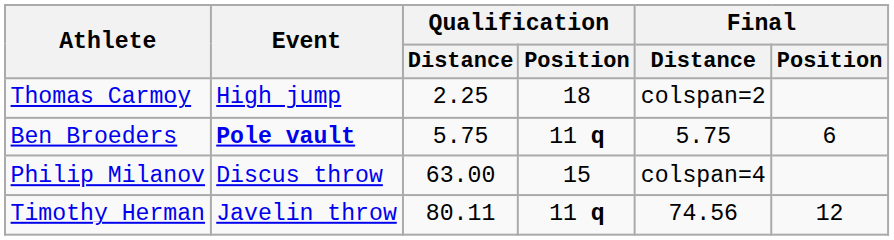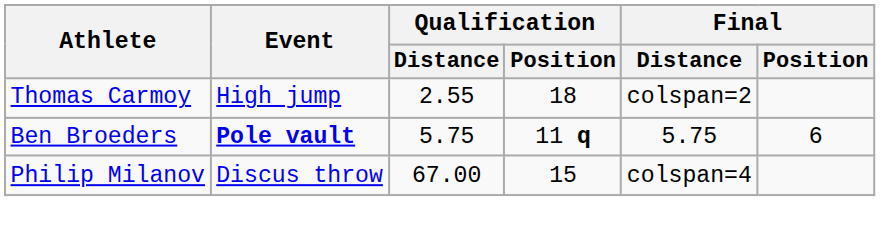(461, 98) 2.25 -> (447, 98) 2.55
(461, 175) 63.00 -> (447, 175) 67.00
- row: (108, 214)
